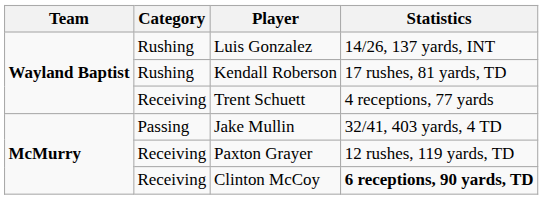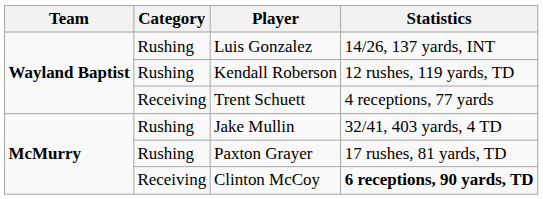(426, 72) 17 rushes, 81 yards, TD -> (430, 72) 12 rushes, 119 yards, TD
(163, 126) Passing -> (166, 126) Rushing
(172, 153) Receiving -> (166, 153) Rushing
(430, 153) 12 rushes, 119 yards, TD -> (426, 153) 17 rushes, 81 yards, TD
